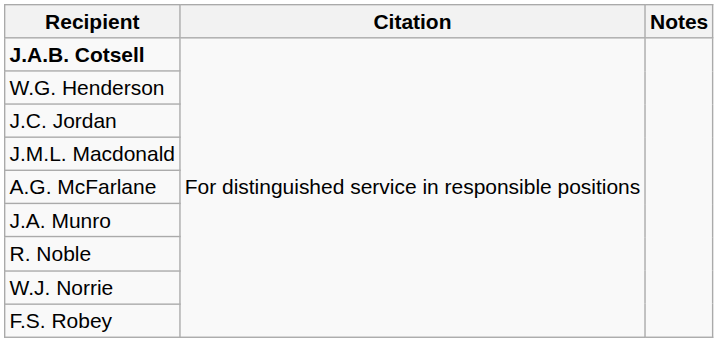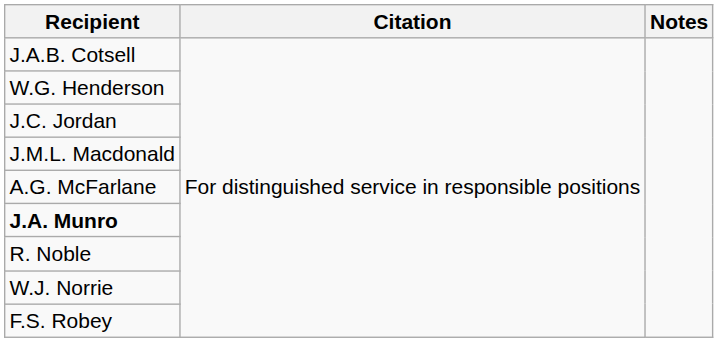(77, 55) bold -> (72, 55) normal
(60, 221) normal -> (64, 221) bold
